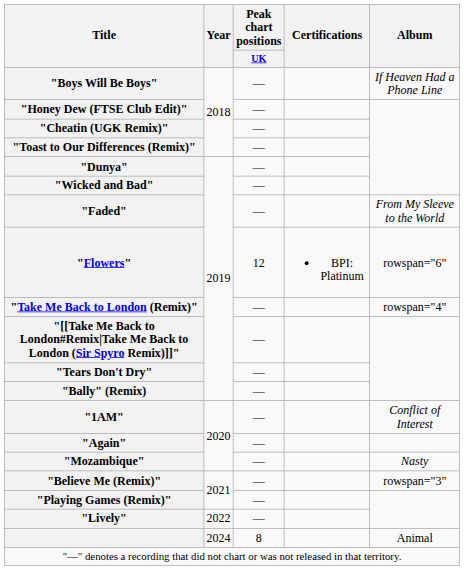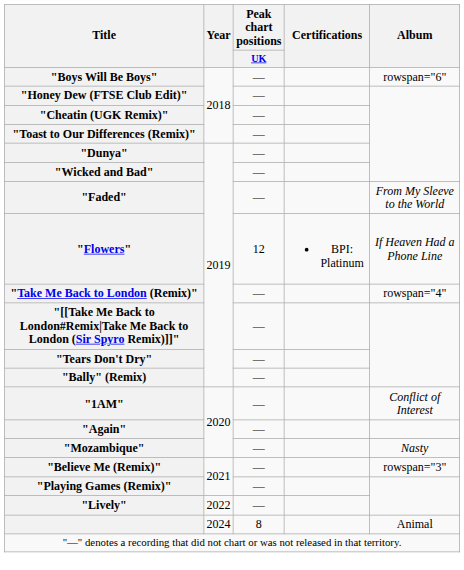(415, 83) If Heaven Had a Phone Line -> (415, 76) rowspan="6"
(415, 262) rowspan="6" -> (415, 249) If Heaven Had a Phone Line
